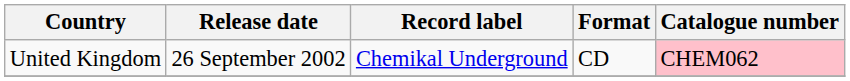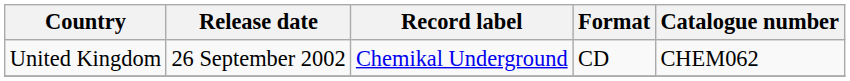(710, 57) pink background -> (710, 57) no background
